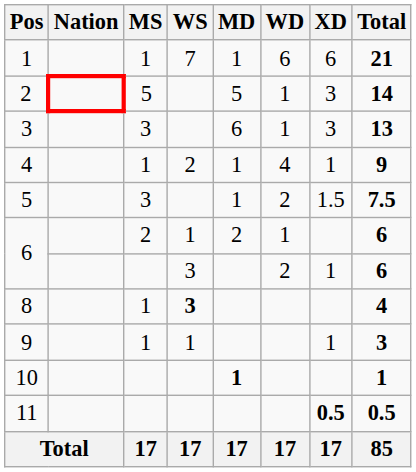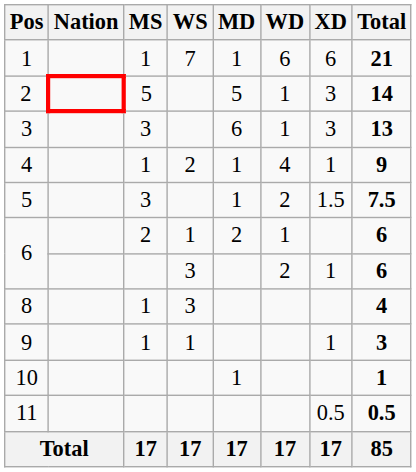(190, 306) bold -> (190, 306) normal
(237, 377) bold -> (237, 377) normal
(331, 413) bold -> (331, 413) normal
